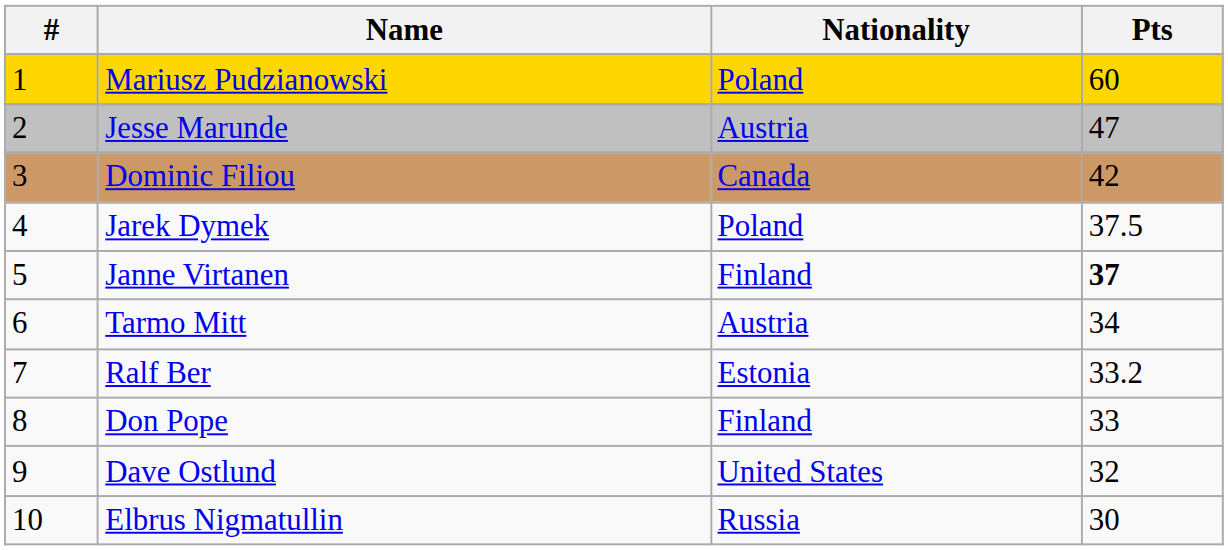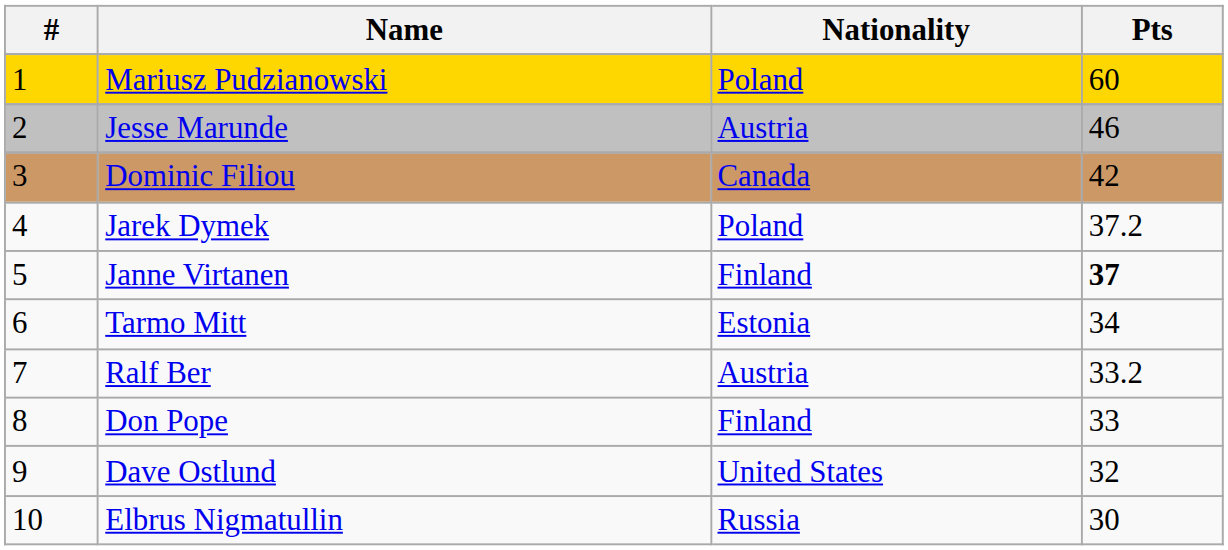(1104, 127) 47 -> (1104, 127) 46
(1116, 225) 37.5 -> (1116, 225) 37.2
(763, 323) Austria -> (764, 323) Estonia
(764, 372) Estonia -> (763, 372) Austria
